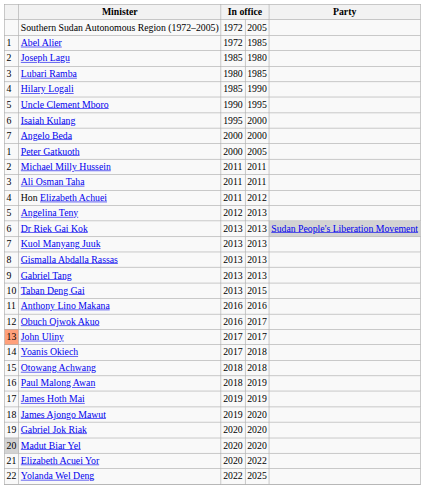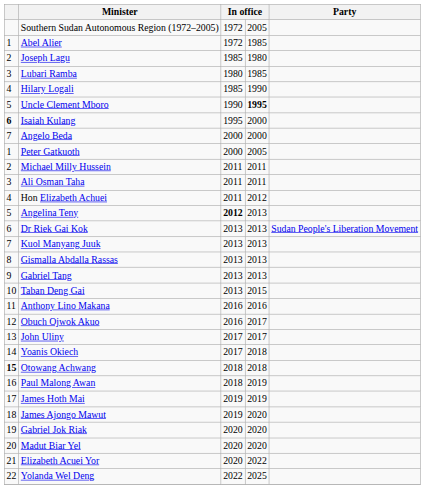(257, 105) normal -> (257, 105) bold
(9, 120) normal -> (9, 120) bold
(233, 213) normal -> (233, 213) bold
(345, 228) lightgrey background -> (345, 228) no background
(11, 337) lightsalmon background -> (11, 337) no background
(11, 368) normal -> (11, 368) bold
(11, 445) lightgrey background -> (11, 445) no background
